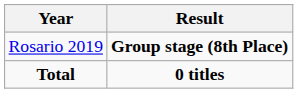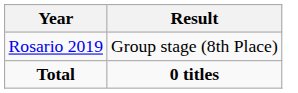(200, 46) bold -> (194, 46) normal
